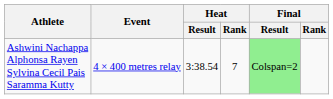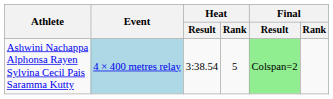(137, 66) no background -> (137, 66) lightblue background
(235, 66) 7 -> (235, 66) 5
